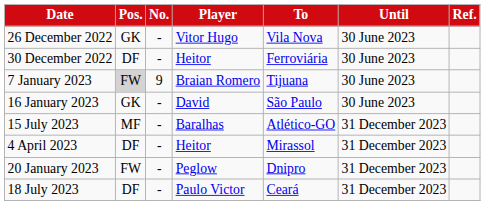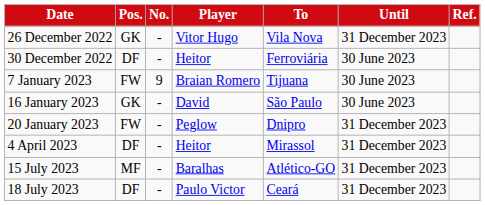(378, 37) 30 June 2023 -> (394, 37) 31 December 2023
(131, 80) lightgrey background -> (131, 80) no background
rows swapped: (53, 168) <-> (43, 124)
